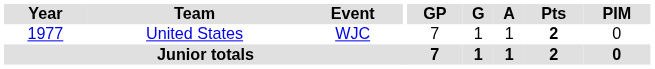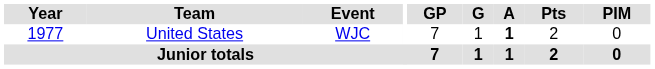(509, 34) normal -> (509, 34) bold
(554, 34) bold -> (554, 34) normal
